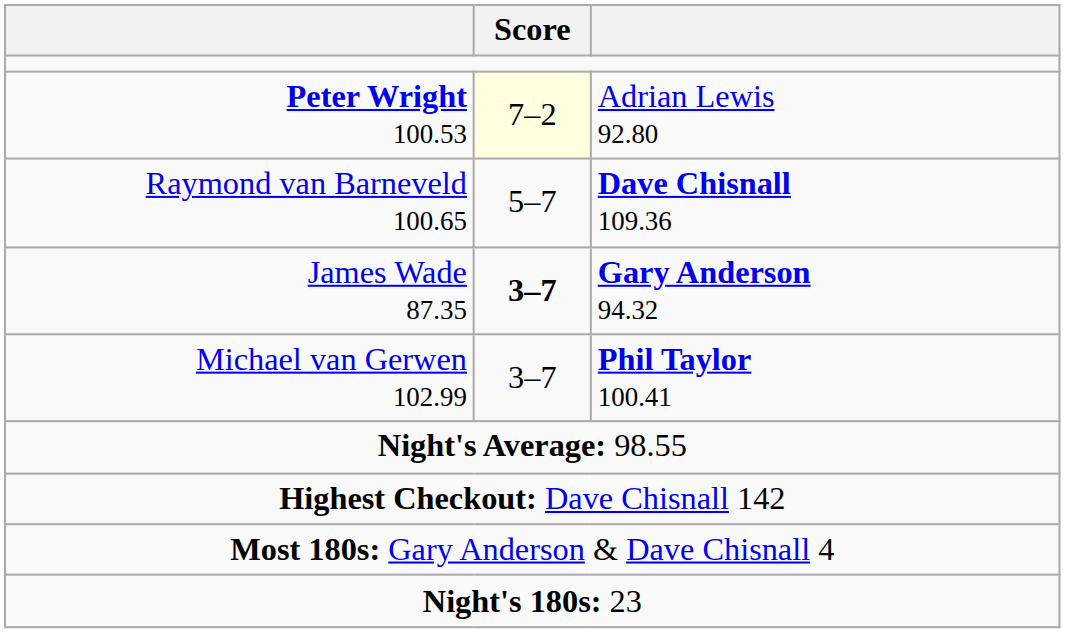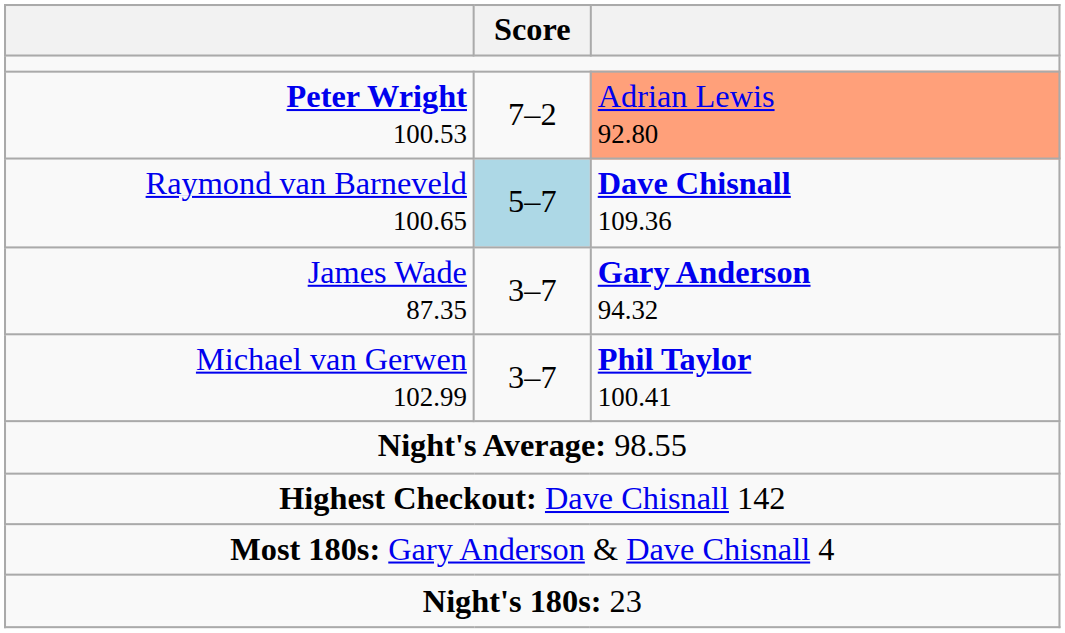(532, 114) lightyellow background -> (532, 114) no background
(686, 114) no background -> (686, 114) lightsalmon background
(532, 202) no background -> (532, 202) lightblue background
(532, 289) bold -> (532, 289) normal
